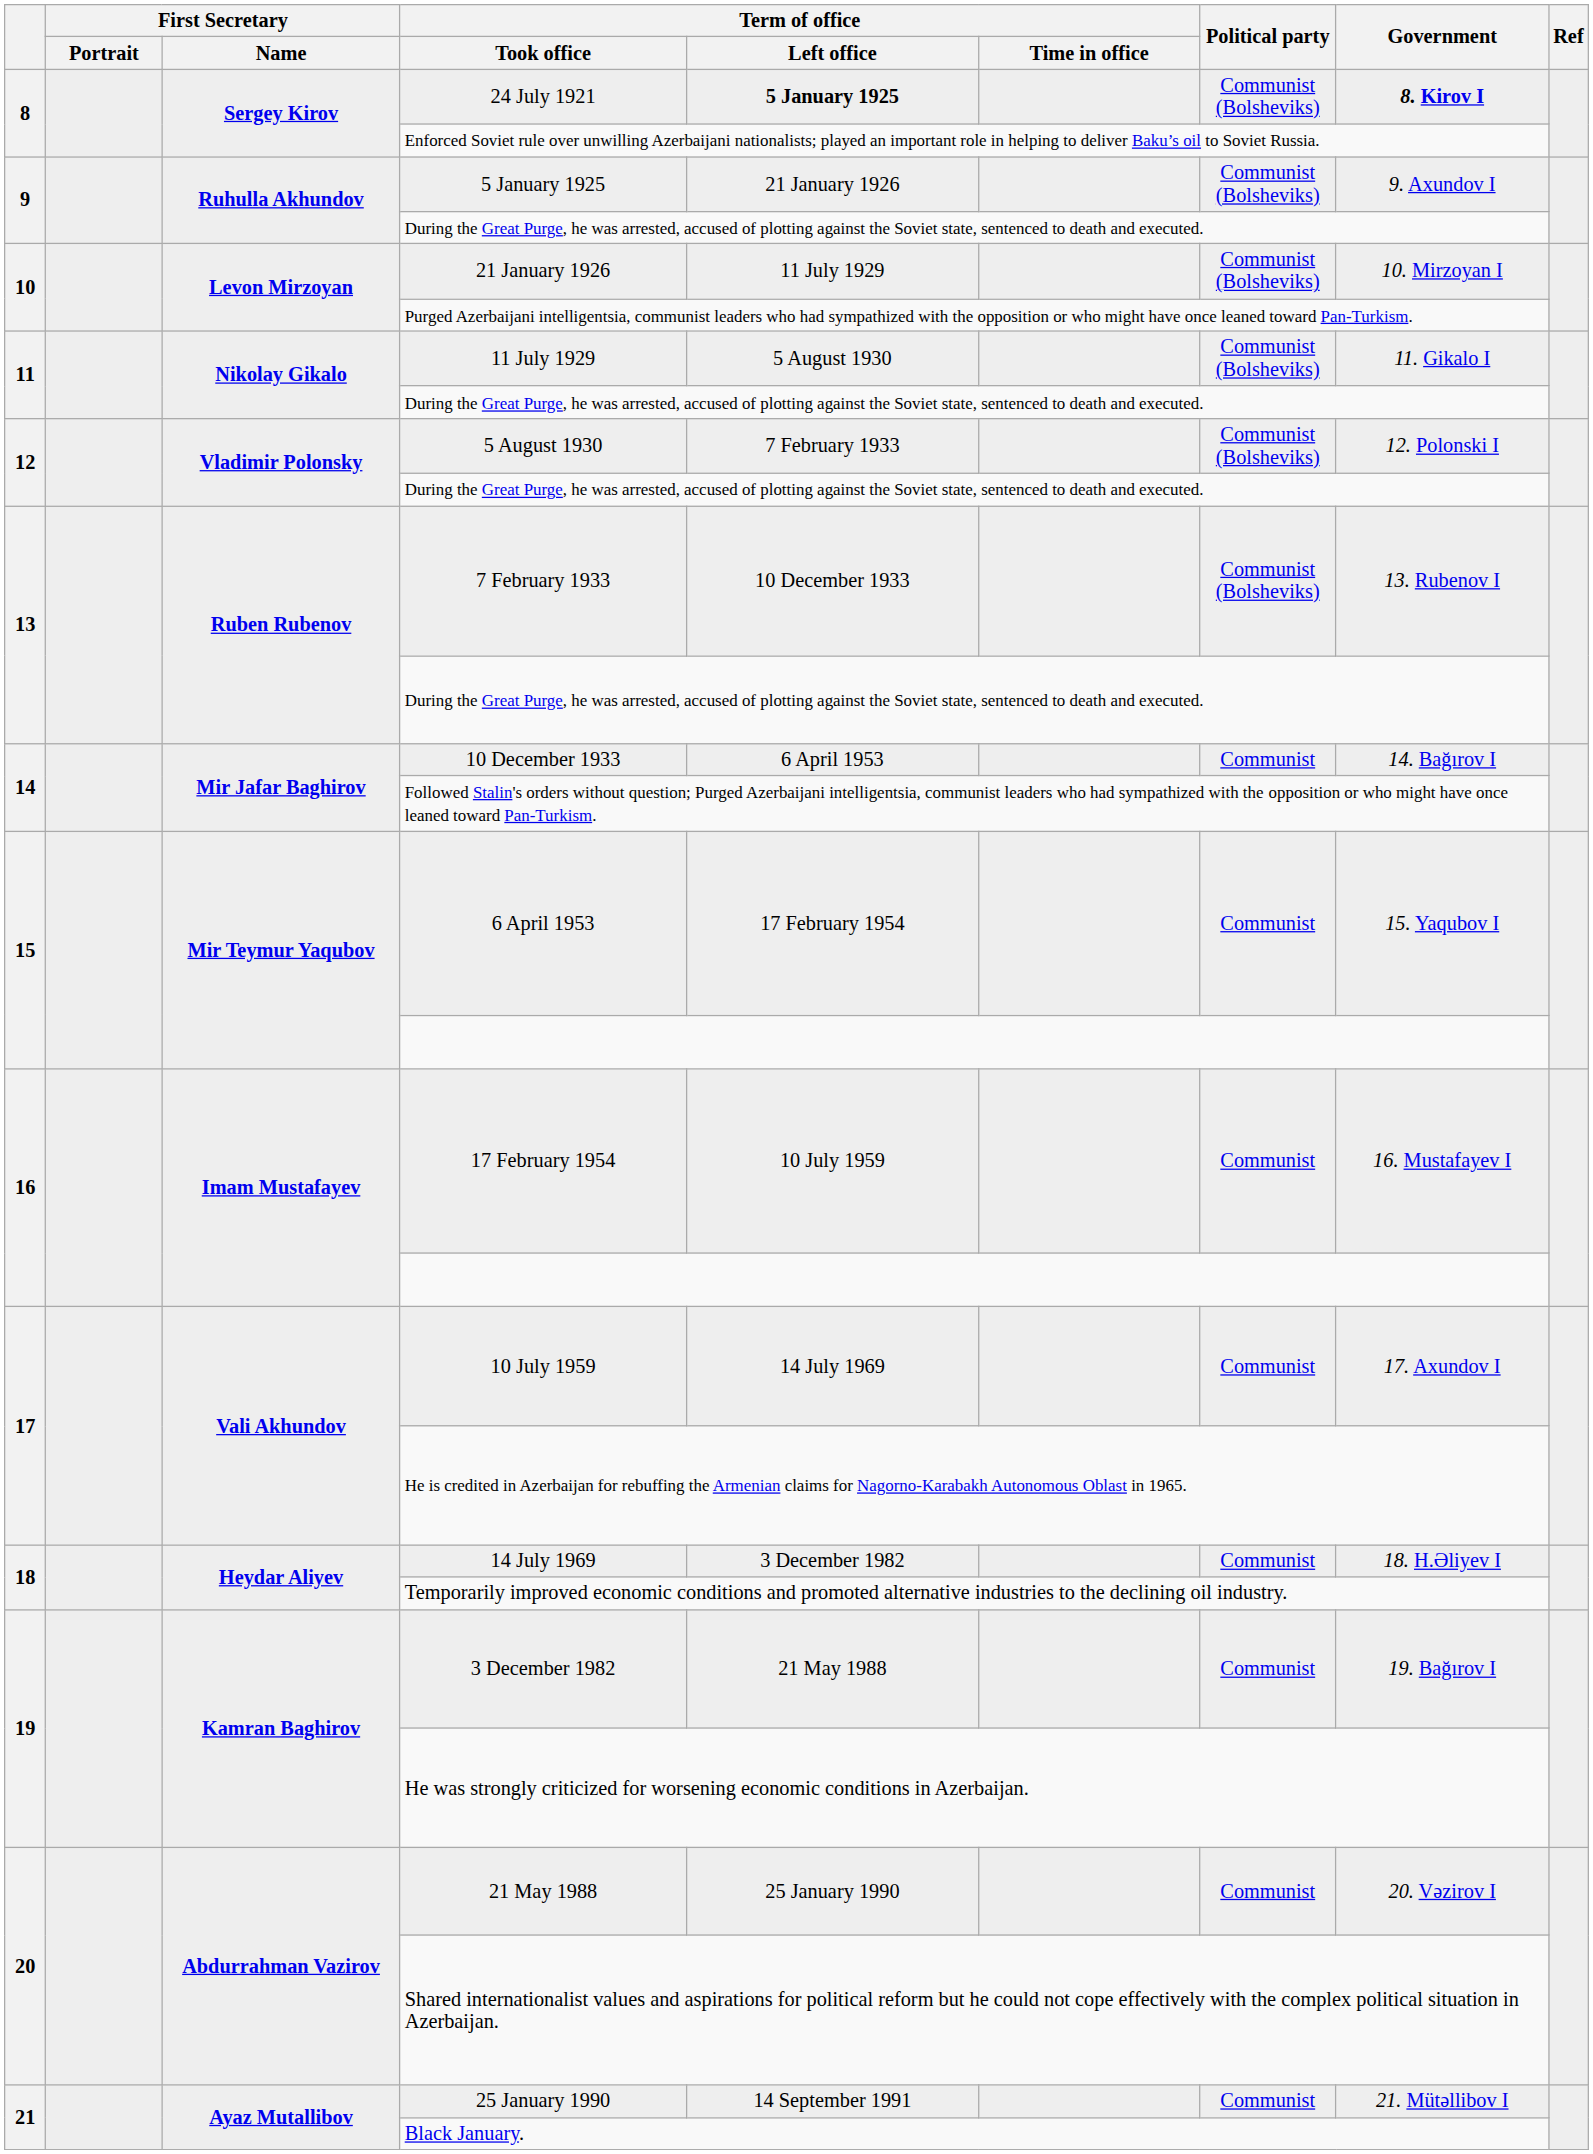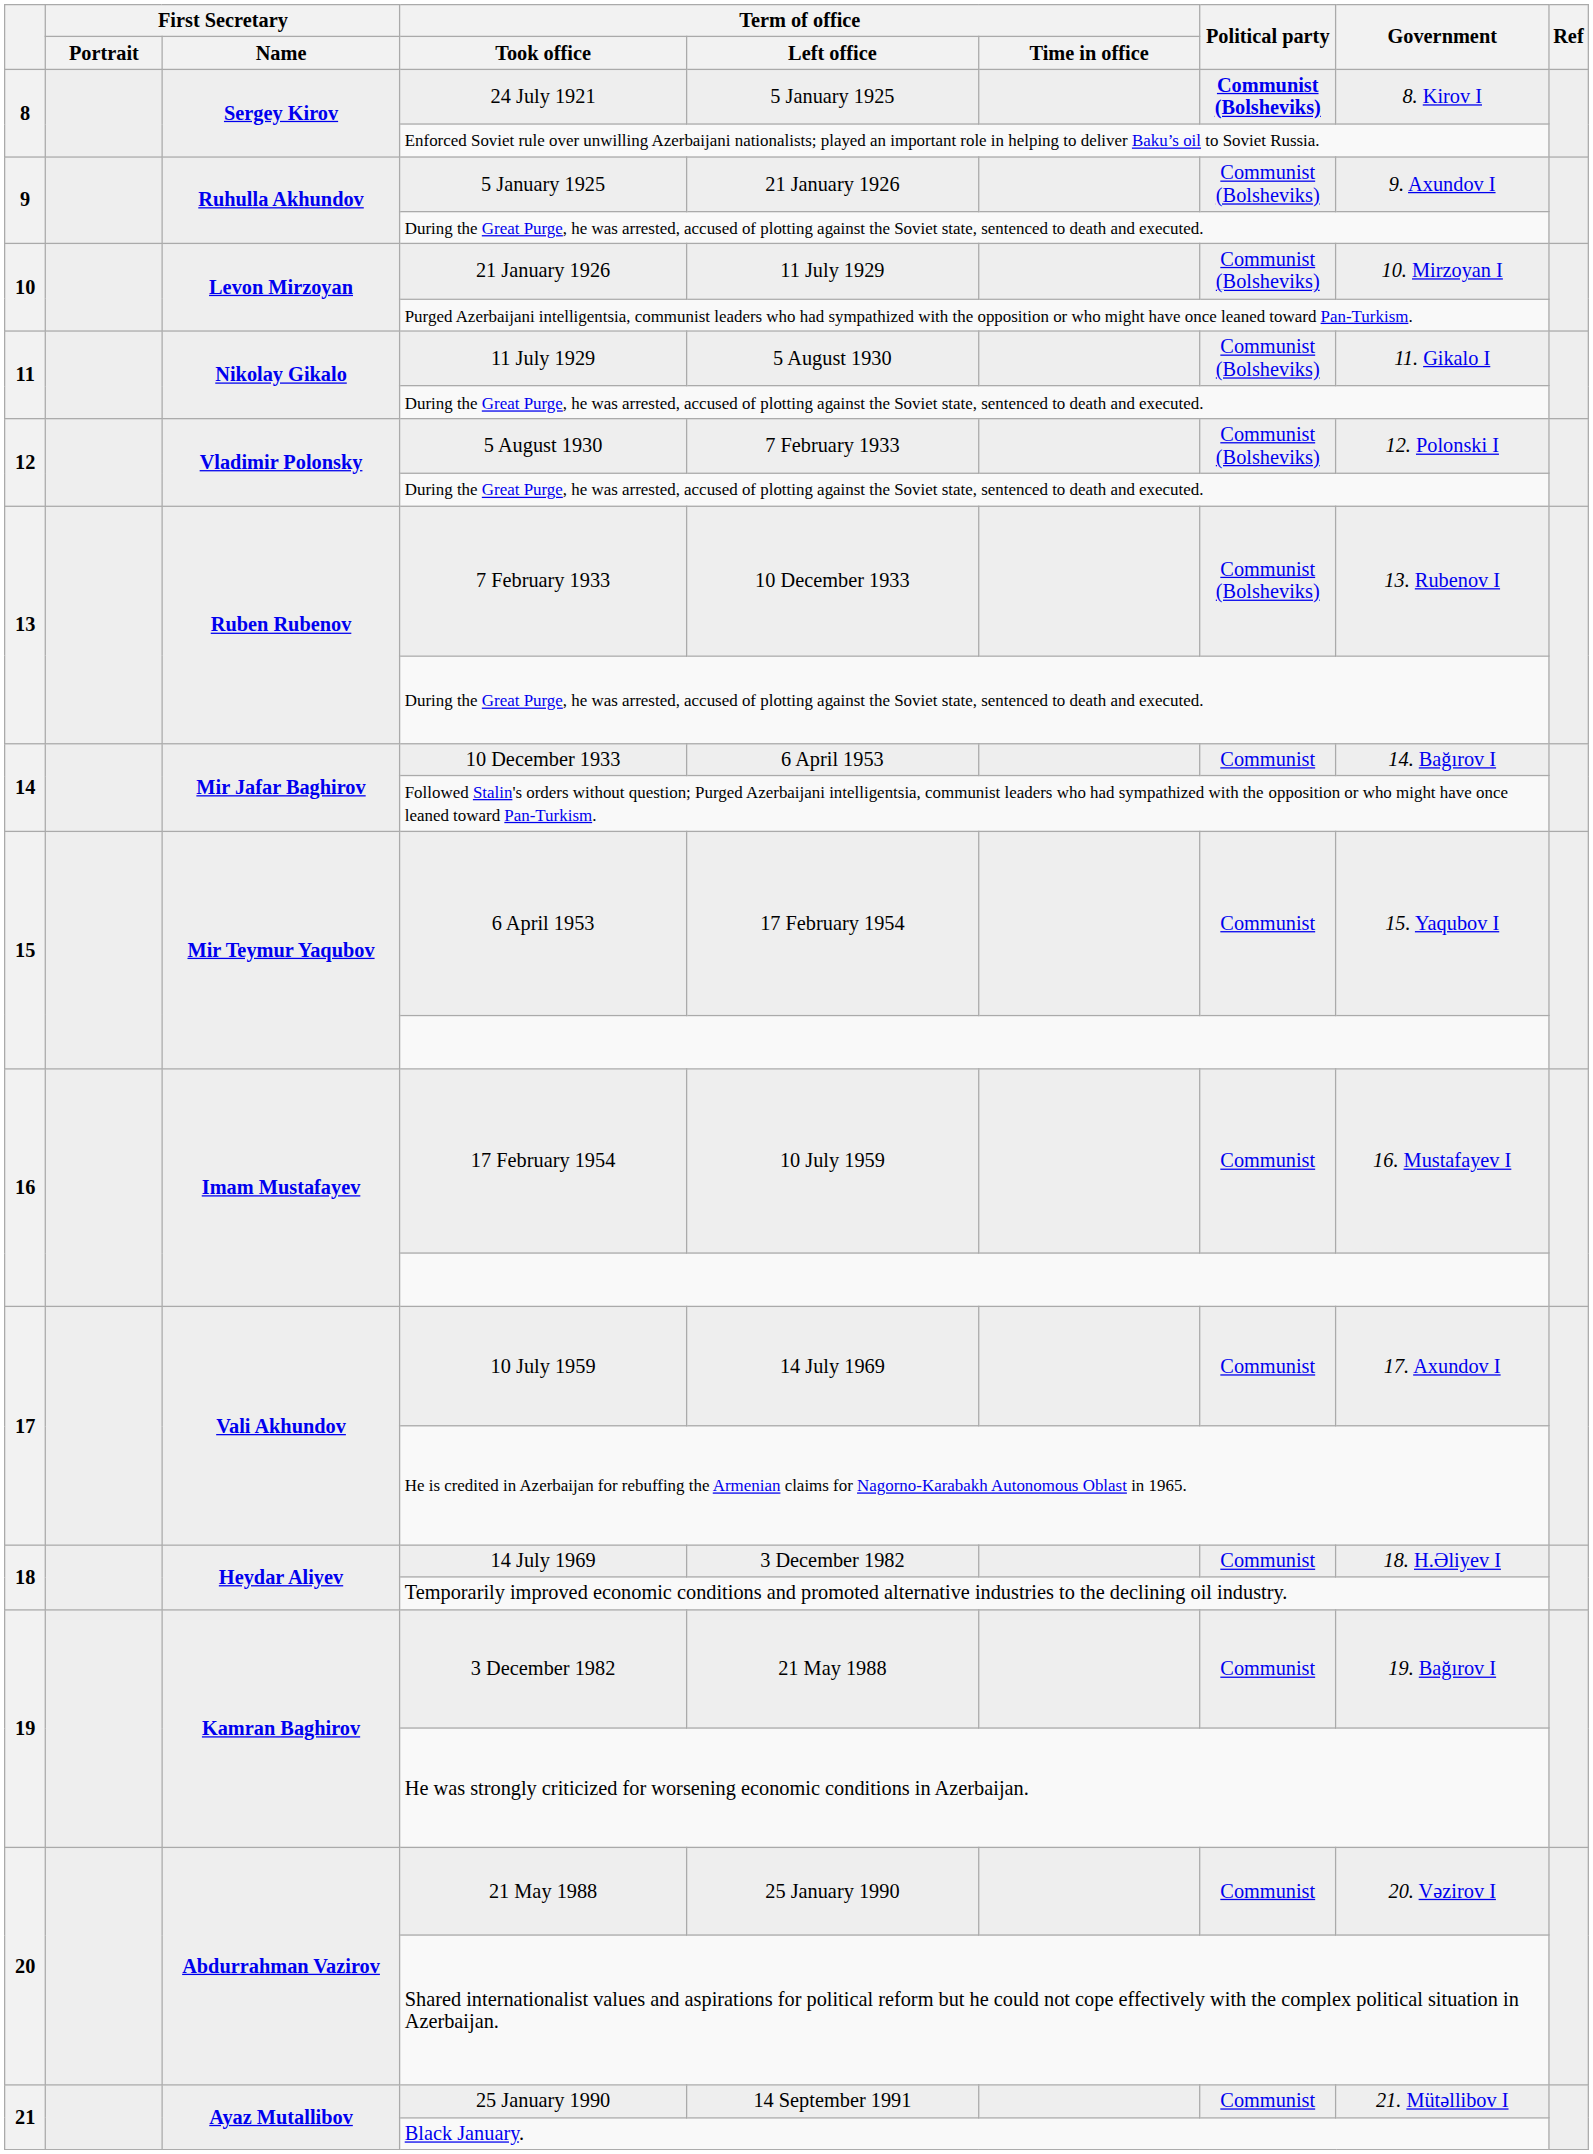(832, 96) bold -> (832, 96) normal
(1268, 96) normal -> (1268, 96) bold
(1442, 96) bold -> (1442, 96) normal
